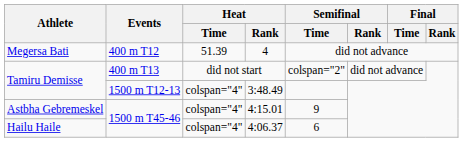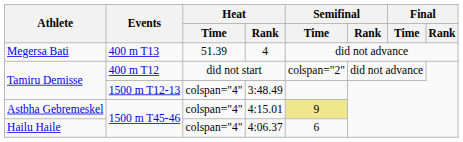(134, 52) 400 m T12 -> (134, 52) 400 m T13
(134, 71) 400 m T13 -> (134, 71) 400 m T12
(316, 109) no background -> (316, 109) khaki background
